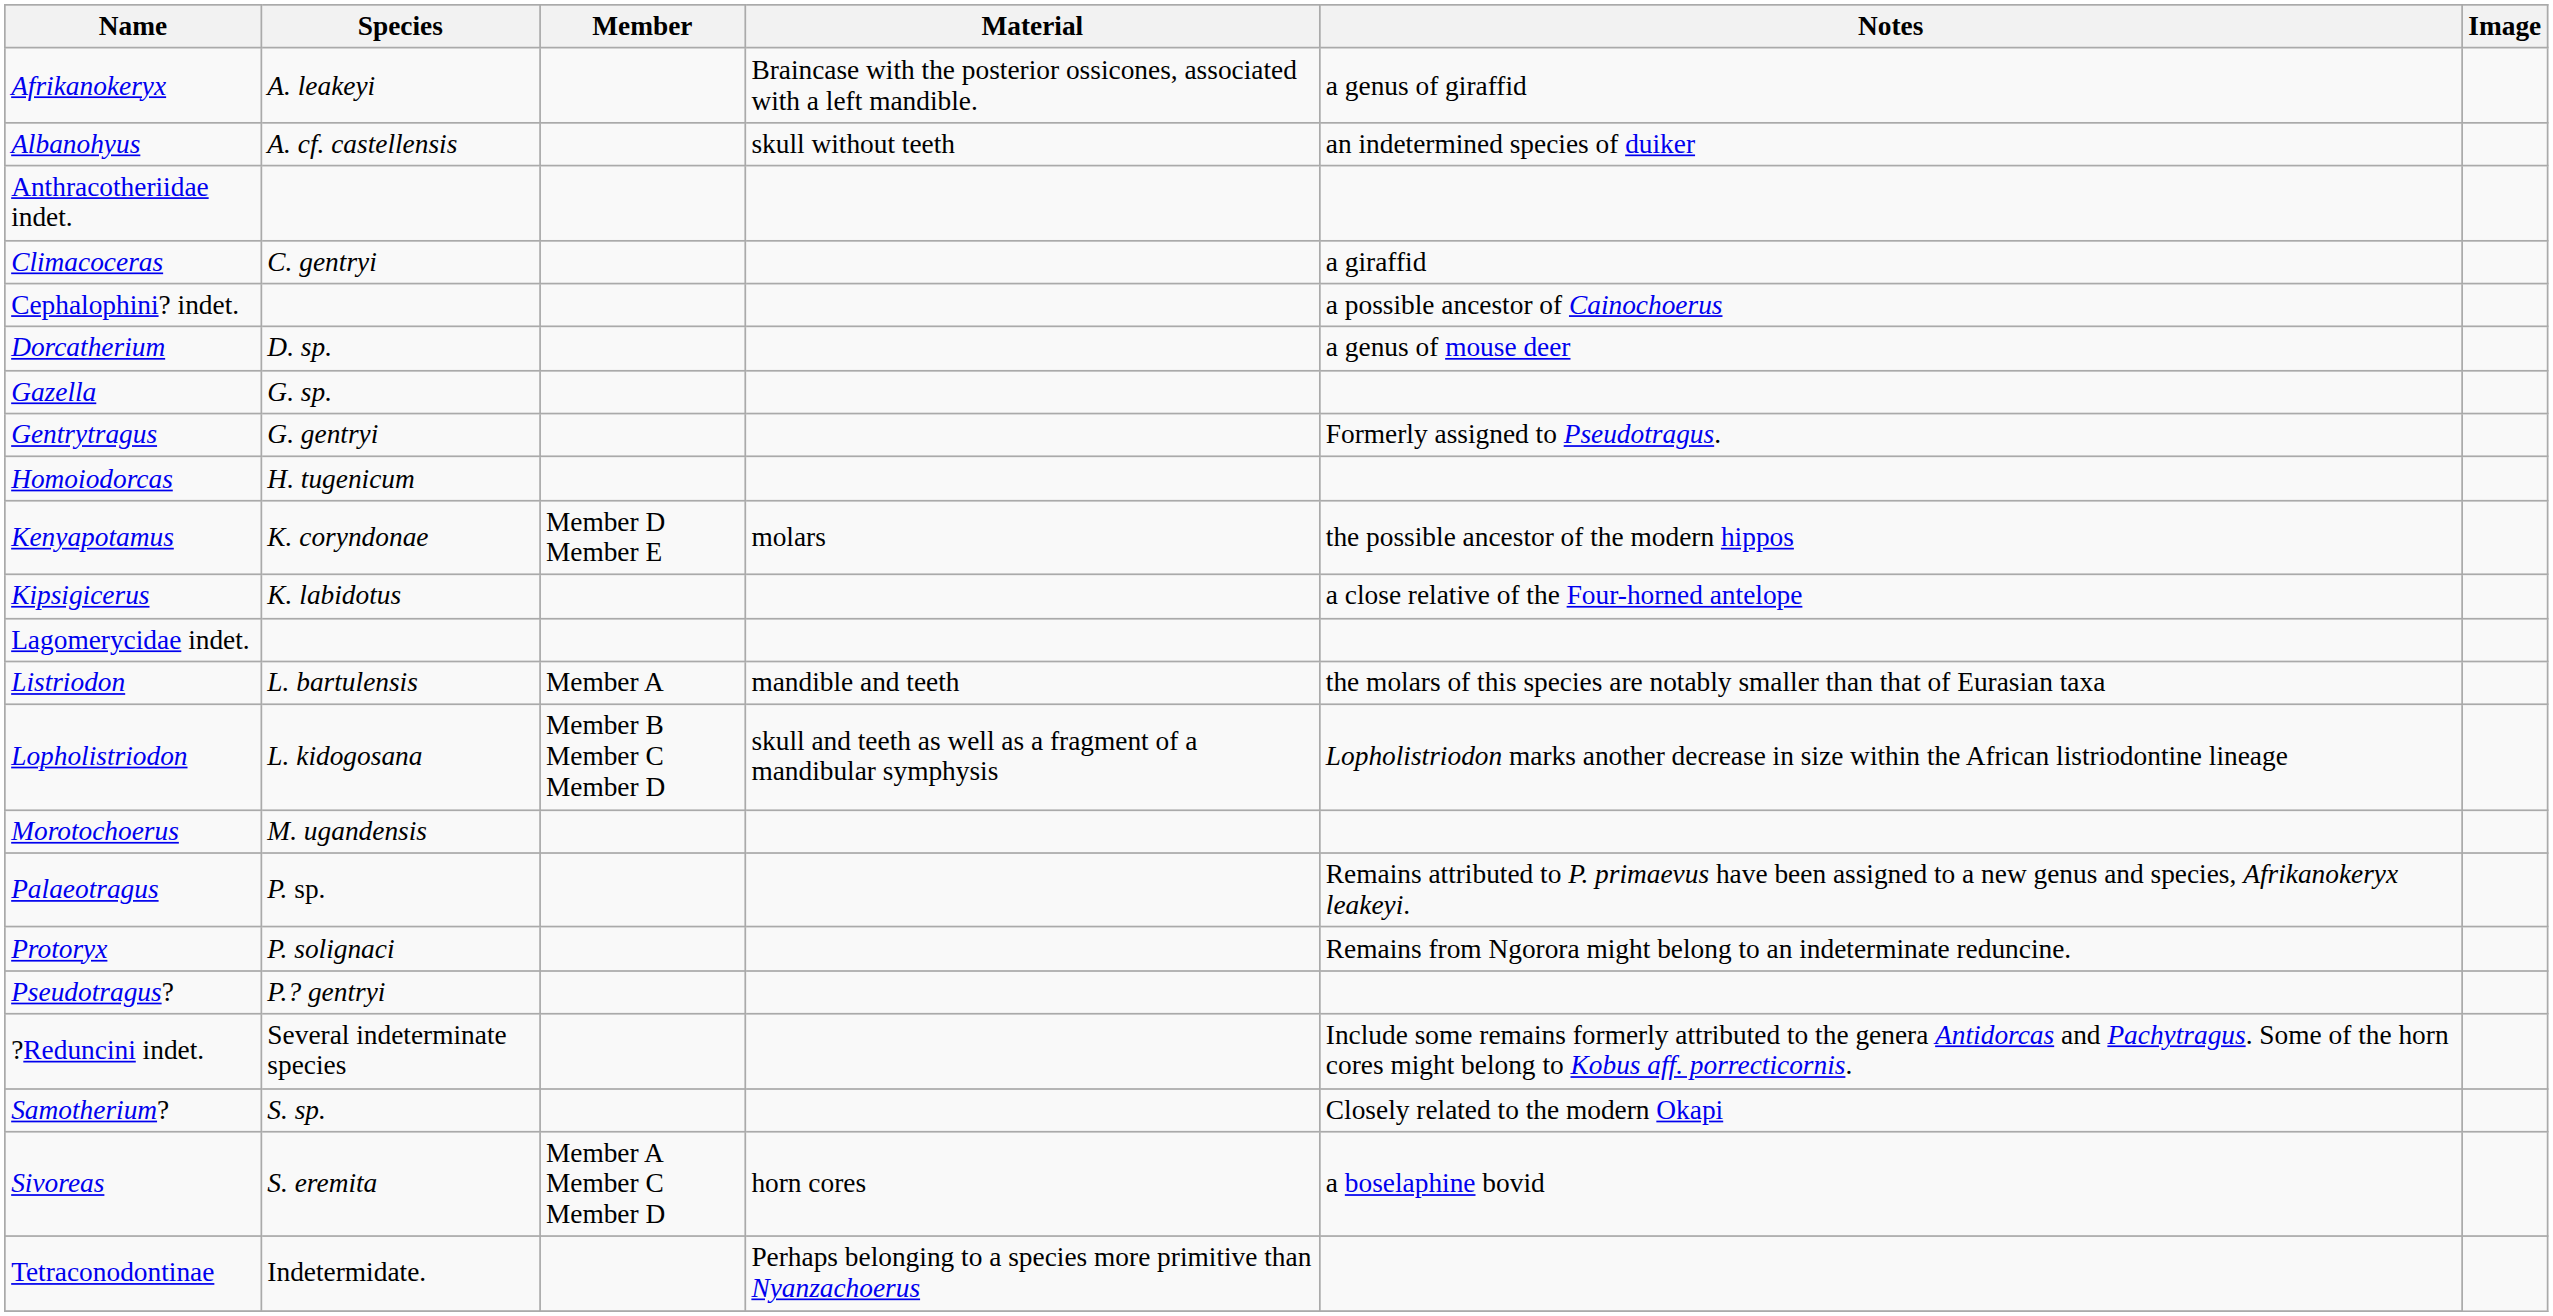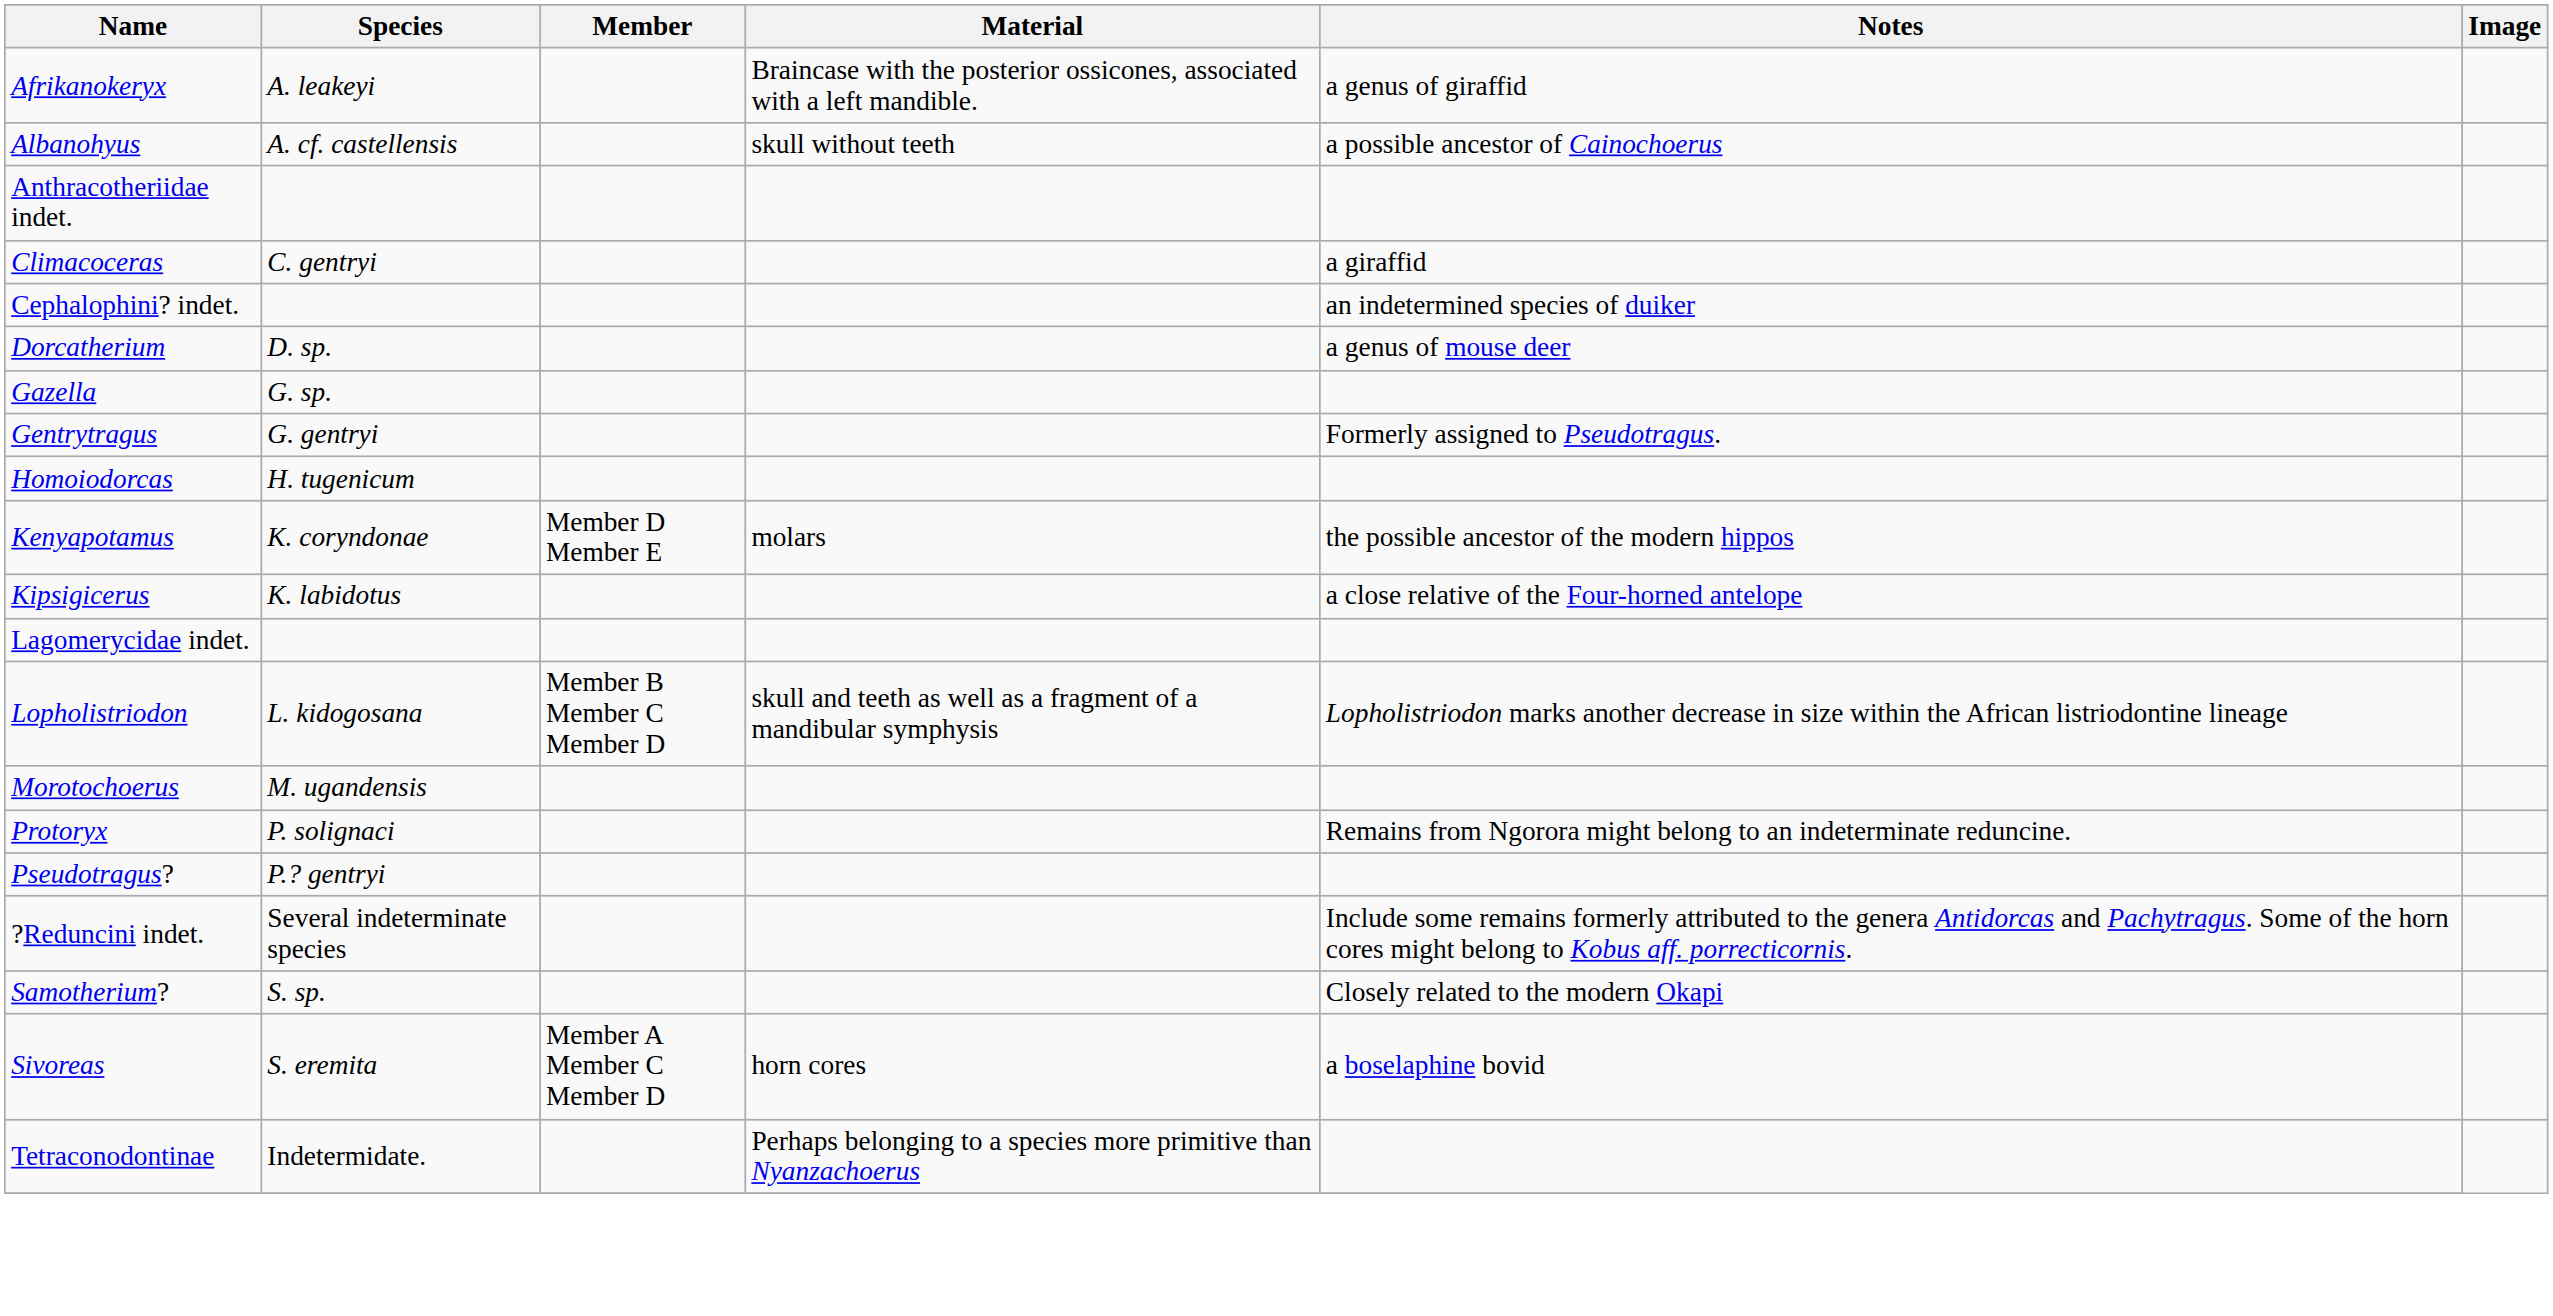(1510, 143) an indetermined species of duiker -> (1524, 143) a possible ancestor of Cainochoerus
(1524, 304) a possible ancestor of Cainochoerus -> (1510, 304) an indetermined species of duiker
- row: (68, 682)
- row: (85, 889)
